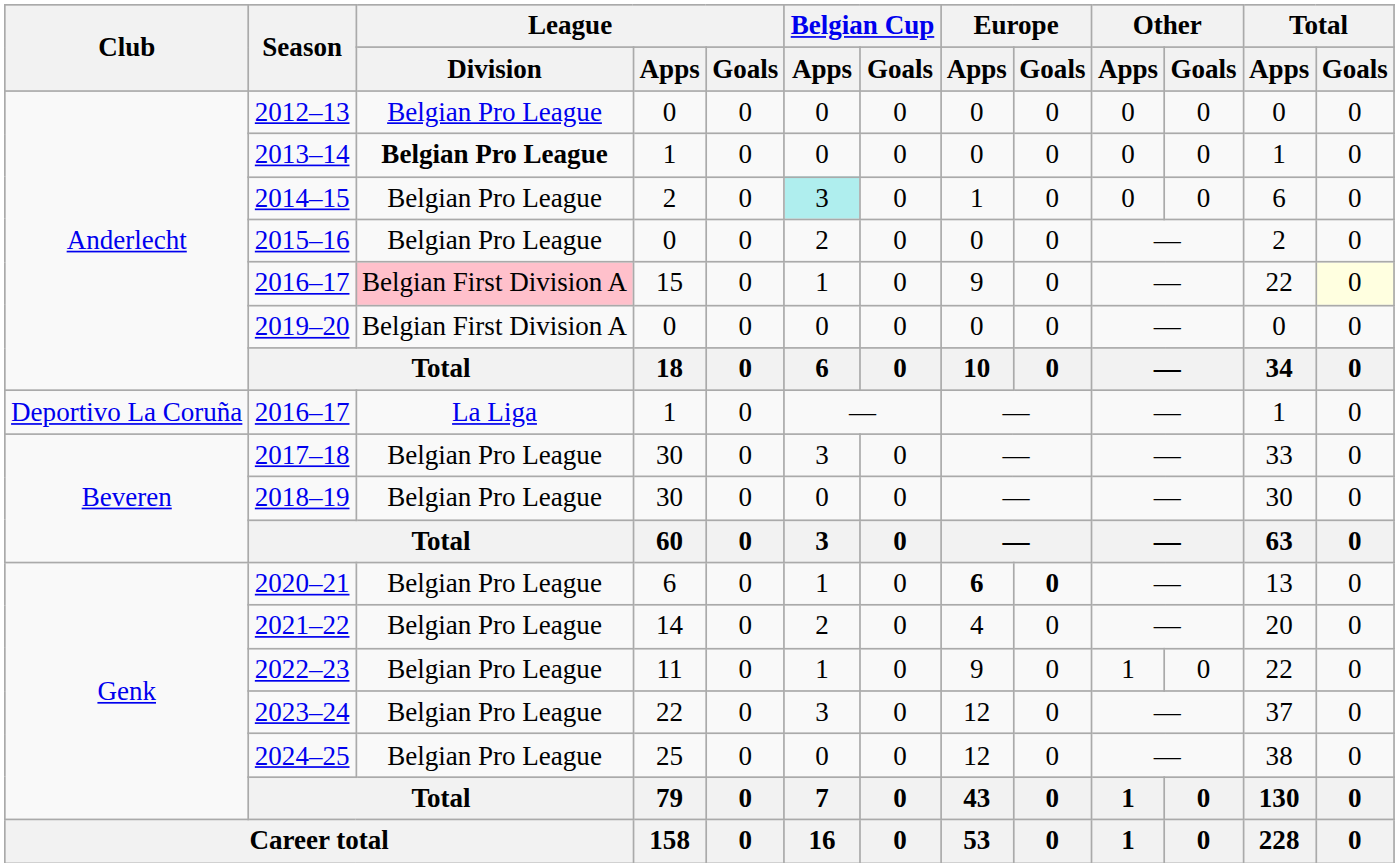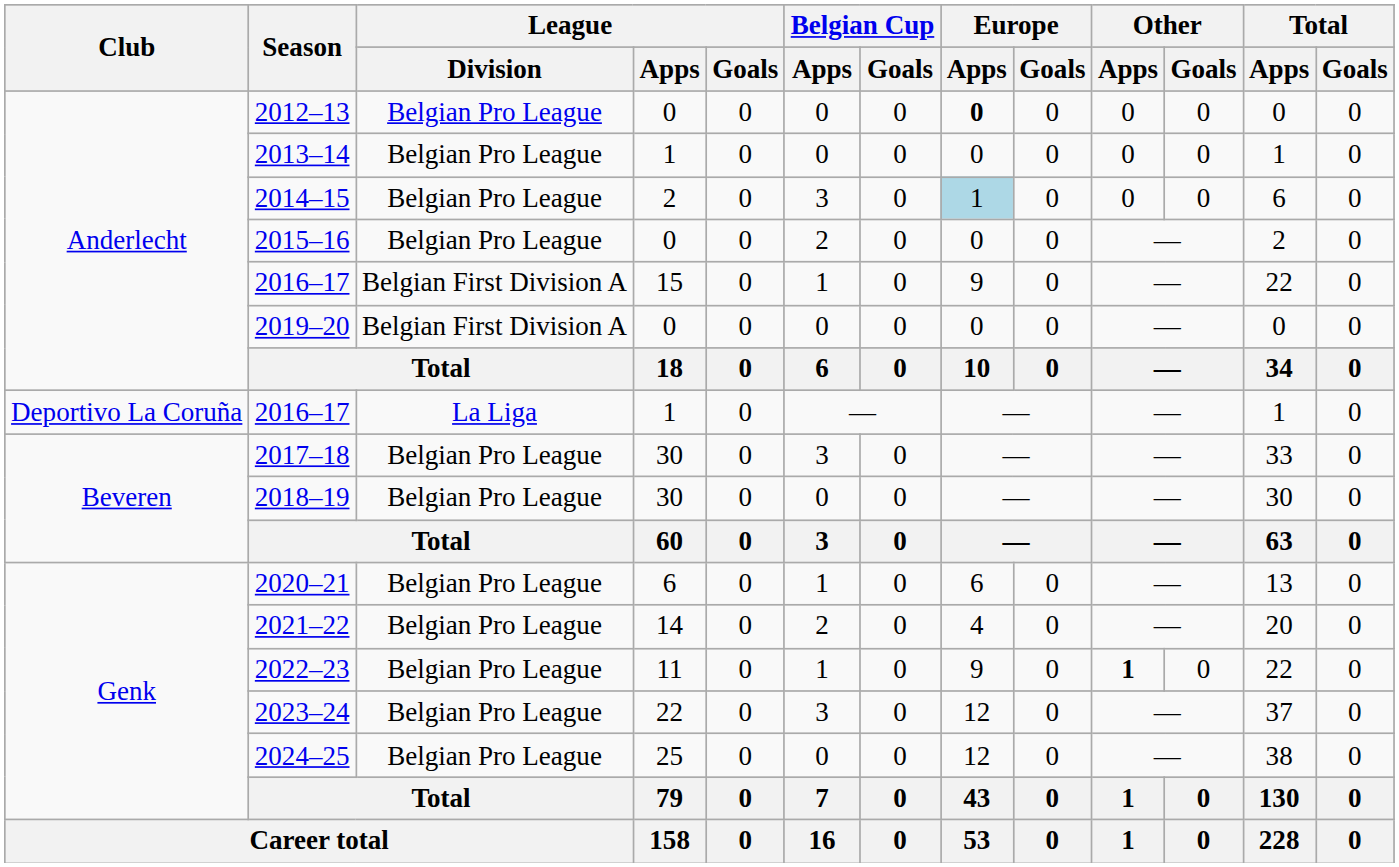(977, 111) normal -> (977, 111) bold
(495, 154) bold -> (495, 154) normal
(822, 197) paleturquoise background -> (822, 197) no background
(977, 197) no background -> (977, 197) lightblue background
(495, 283) pink background -> (495, 283) no background
(1355, 283) lightyellow background -> (1355, 283) no background
(977, 583) bold -> (977, 583) normal
(1052, 583) bold -> (1052, 583) normal
(1128, 669) normal -> (1128, 669) bold
